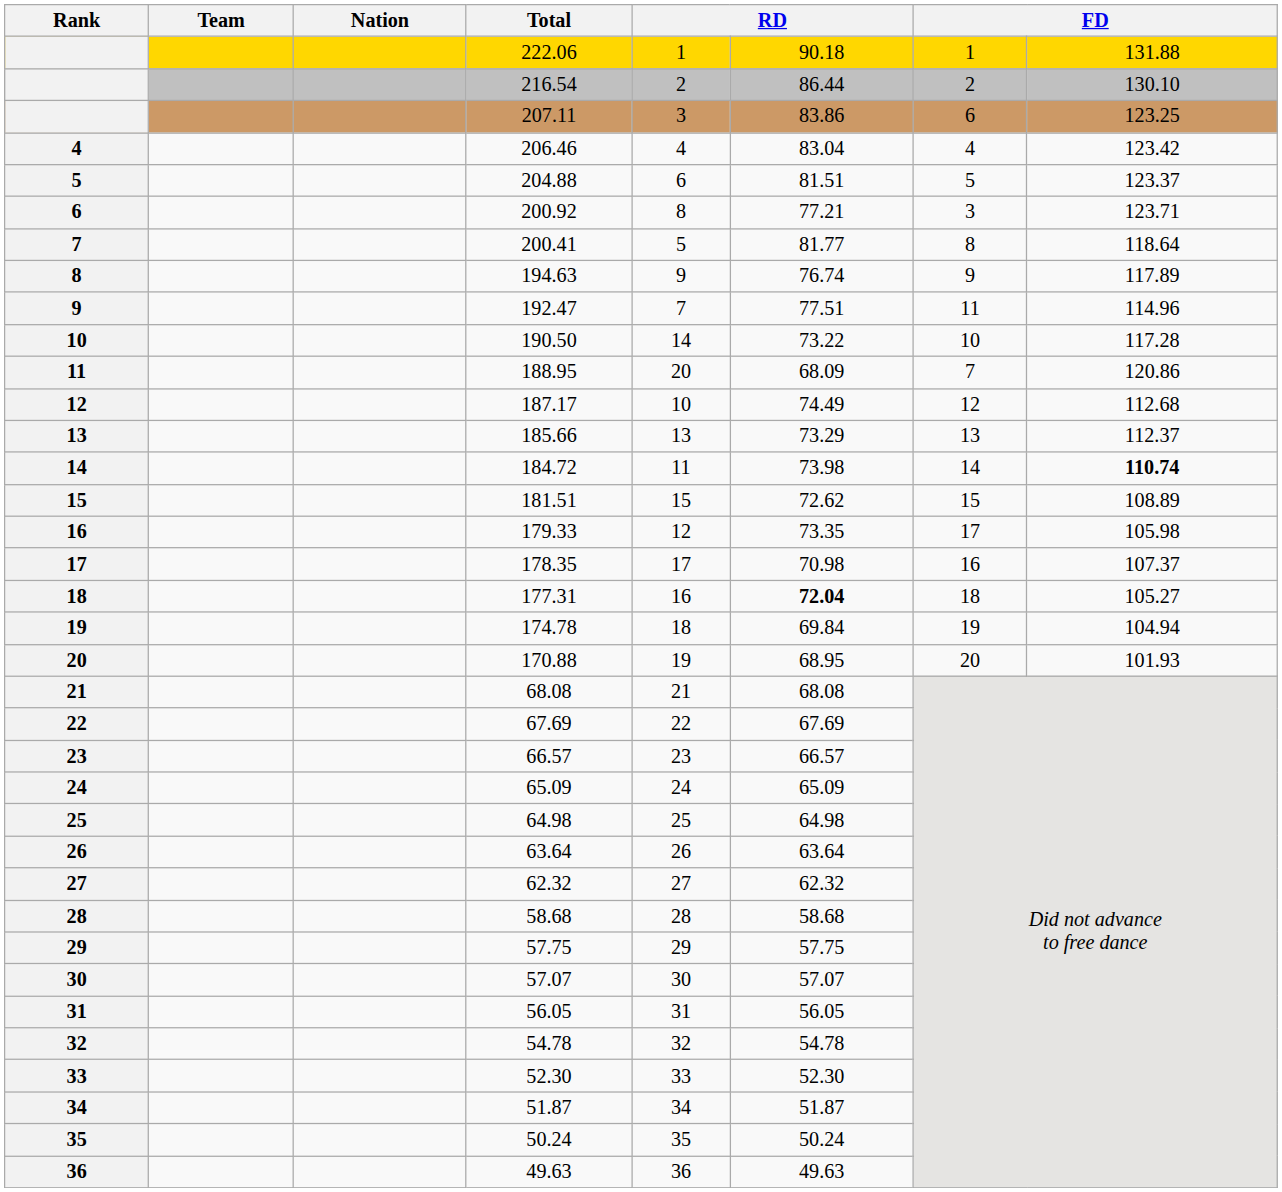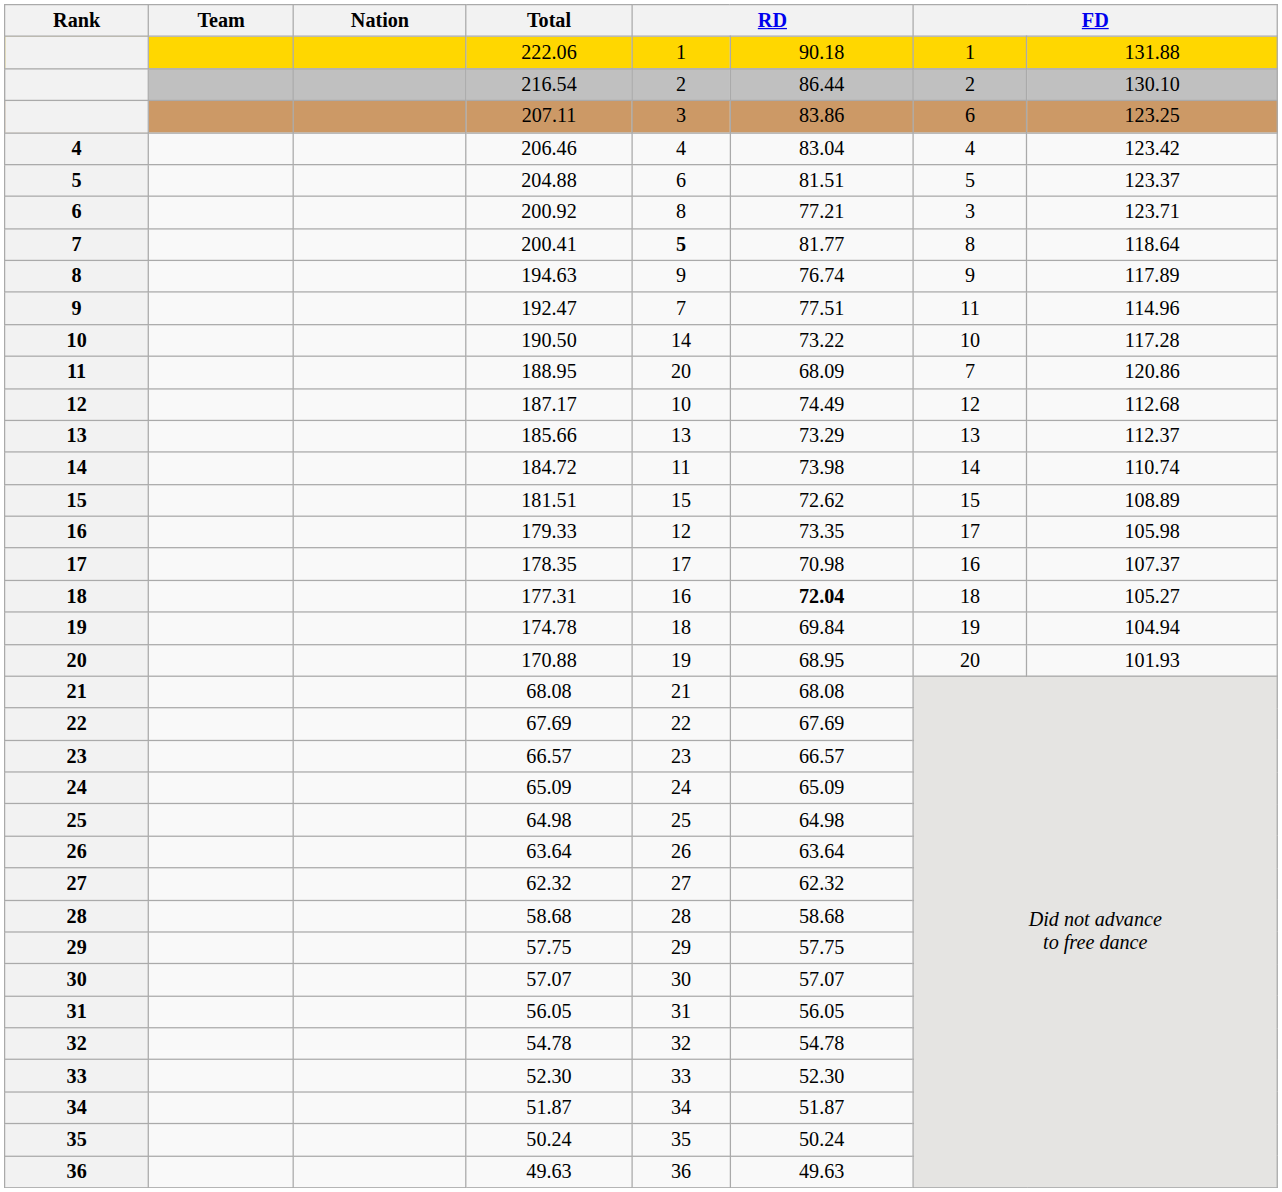(681, 244) normal -> (681, 244) bold
(1152, 468) bold -> (1152, 468) normal
